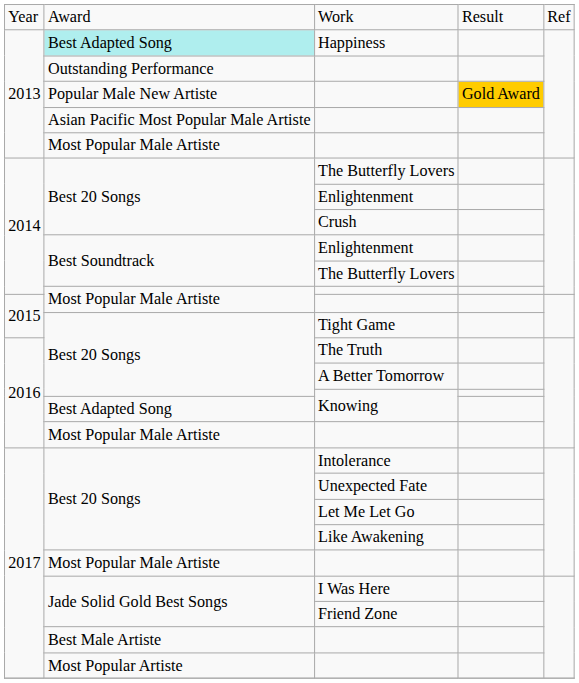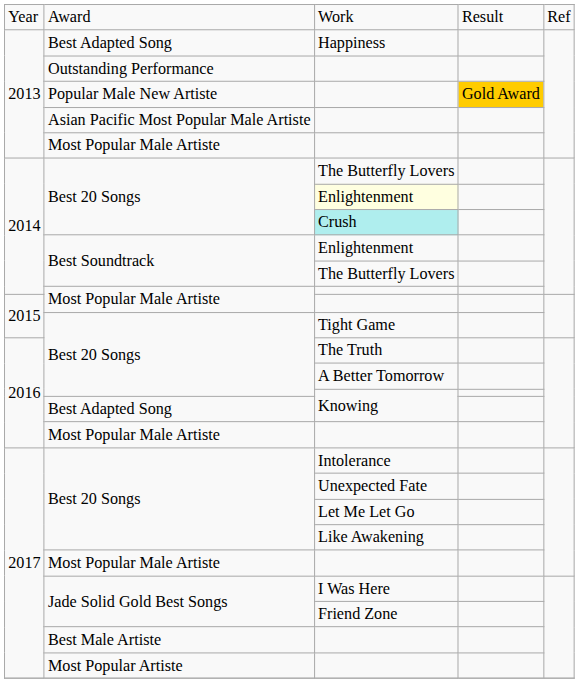(110, 42) paleturquoise background -> (110, 42) no background
(366, 196) no background -> (366, 196) lightyellow background
(337, 222) no background -> (337, 222) paleturquoise background
